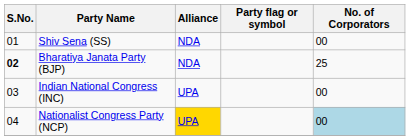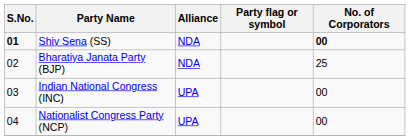(13, 41) normal -> (13, 41) bold
(322, 41) normal -> (322, 41) bold
(13, 64) bold -> (13, 64) normal
(188, 121) gold background -> (188, 121) no background
(322, 121) lightblue background -> (322, 121) no background
